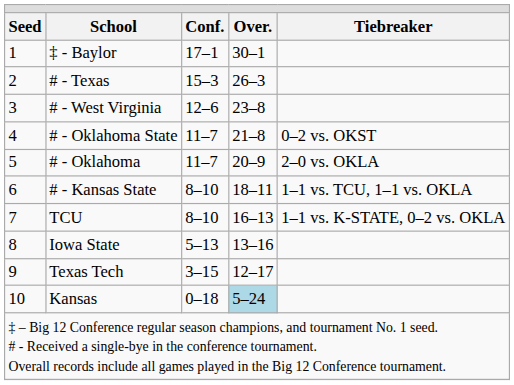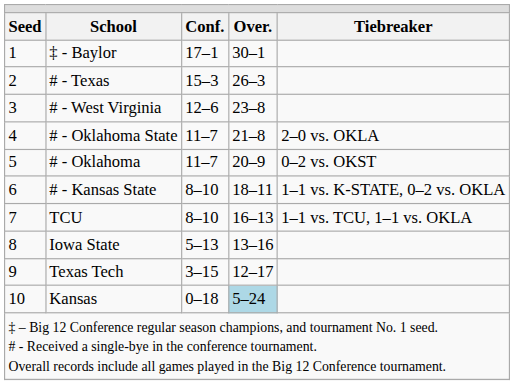(329, 135) 0–2 vs. OKST -> (330, 135) 2–0 vs. OKLA
(330, 162) 2–0 vs. OKLA -> (329, 162) 0–2 vs. OKST
(377, 190) 1–1 vs. TCU, 1–1 vs. OKLA -> (393, 190) 1–1 vs. K-STATE, 0–2 vs. OKLA
(393, 217) 1–1 vs. K-STATE, 0–2 vs. OKLA -> (377, 217) 1–1 vs. TCU, 1–1 vs. OKLA
